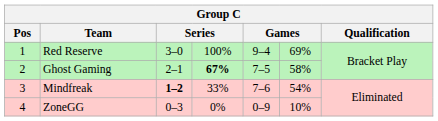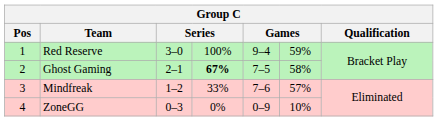(300, 51) 69% -> (300, 51) 59%
(174, 88) bold -> (174, 88) normal
(300, 88) 54% -> (300, 88) 57%
